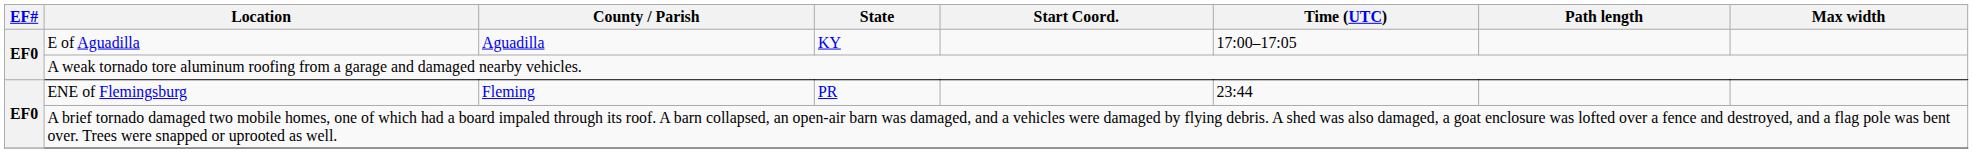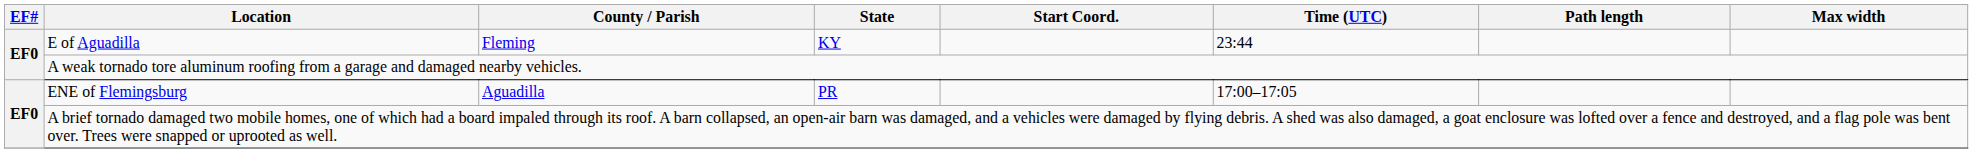(513, 42) Aguadilla -> (508, 42) Fleming
(1257, 42) 17:00–17:05 -> (1235, 42) 23:44
(508, 92) Fleming -> (513, 92) Aguadilla
(1235, 92) 23:44 -> (1257, 92) 17:00–17:05
